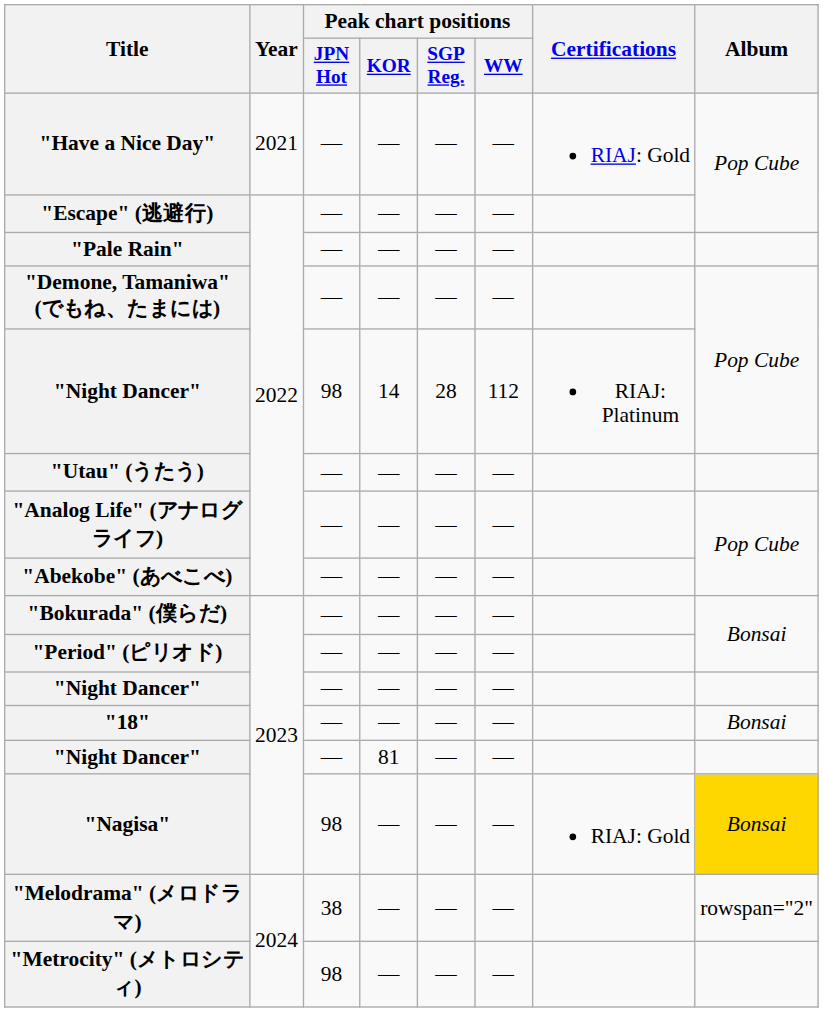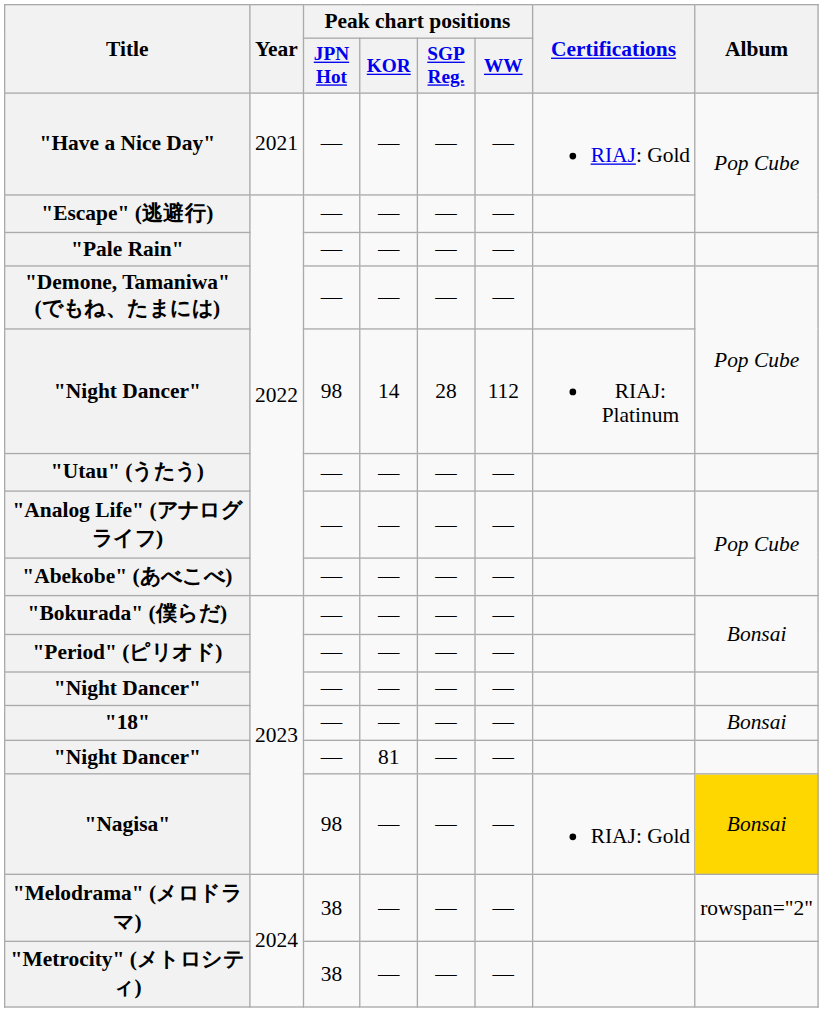(331, 973) 98 -> (331, 973) 38
